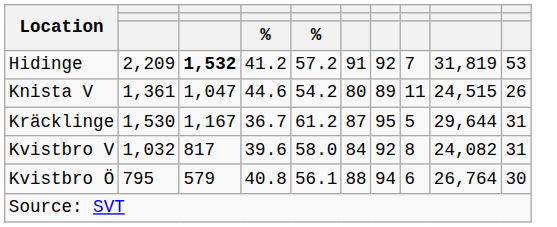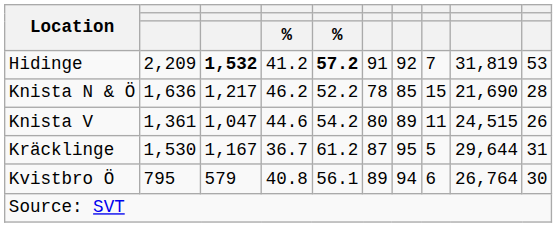(316, 64) normal -> (337, 64) bold
+ row: (72, 93)
- row: (62, 150)
(356, 179) 88 -> (377, 179) 89
